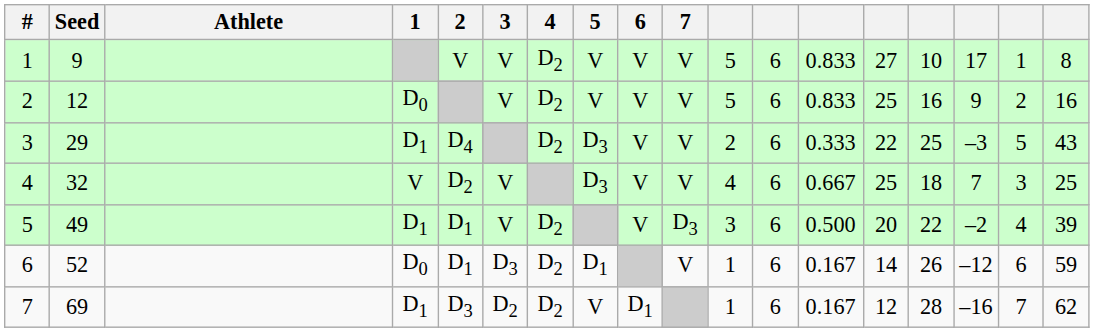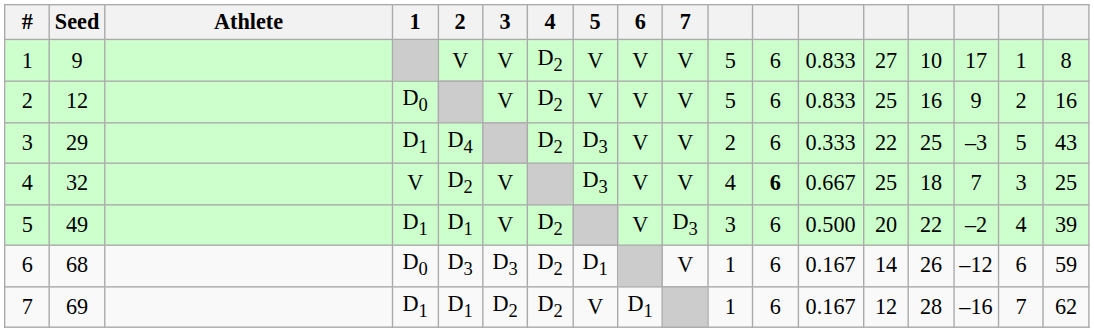(775, 183) normal -> (775, 183) bold
(77, 265) 52 -> (77, 265) 68
(460, 265) D1 -> (460, 265) D3
(460, 306) D3 -> (460, 306) D1
